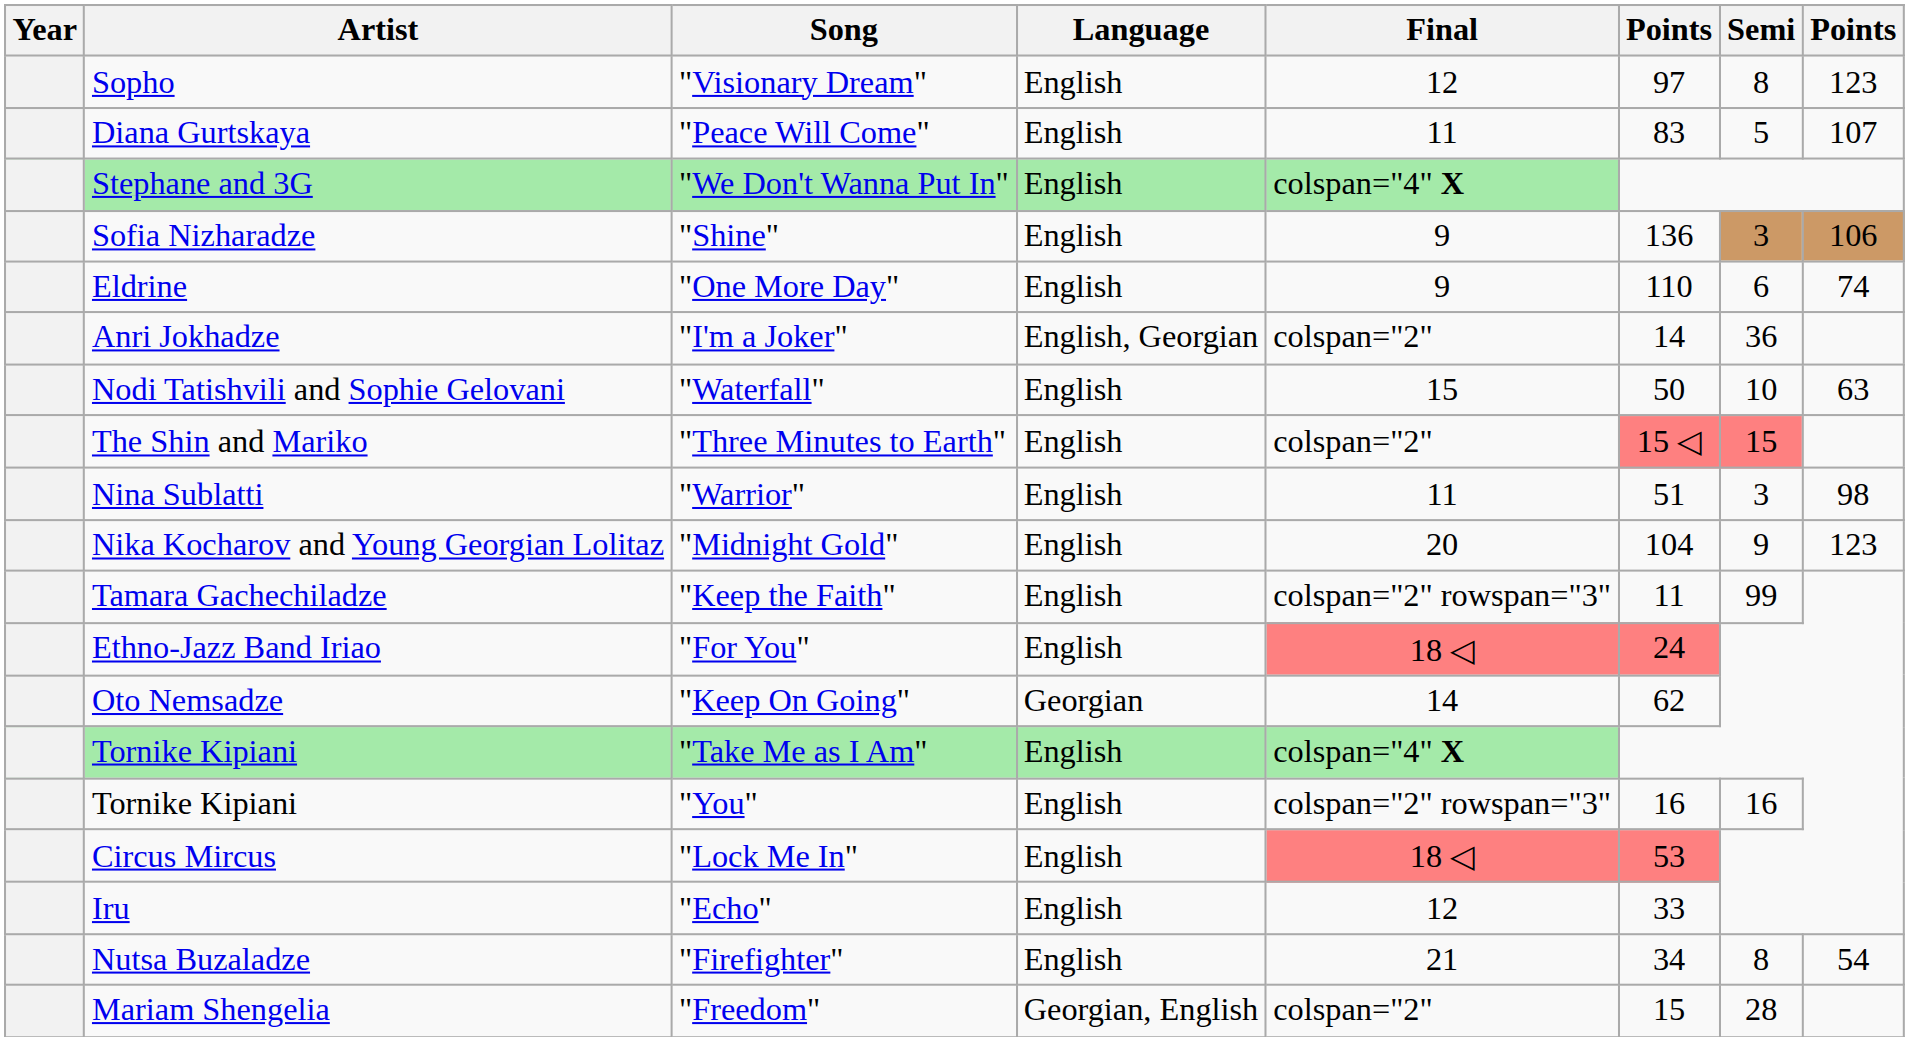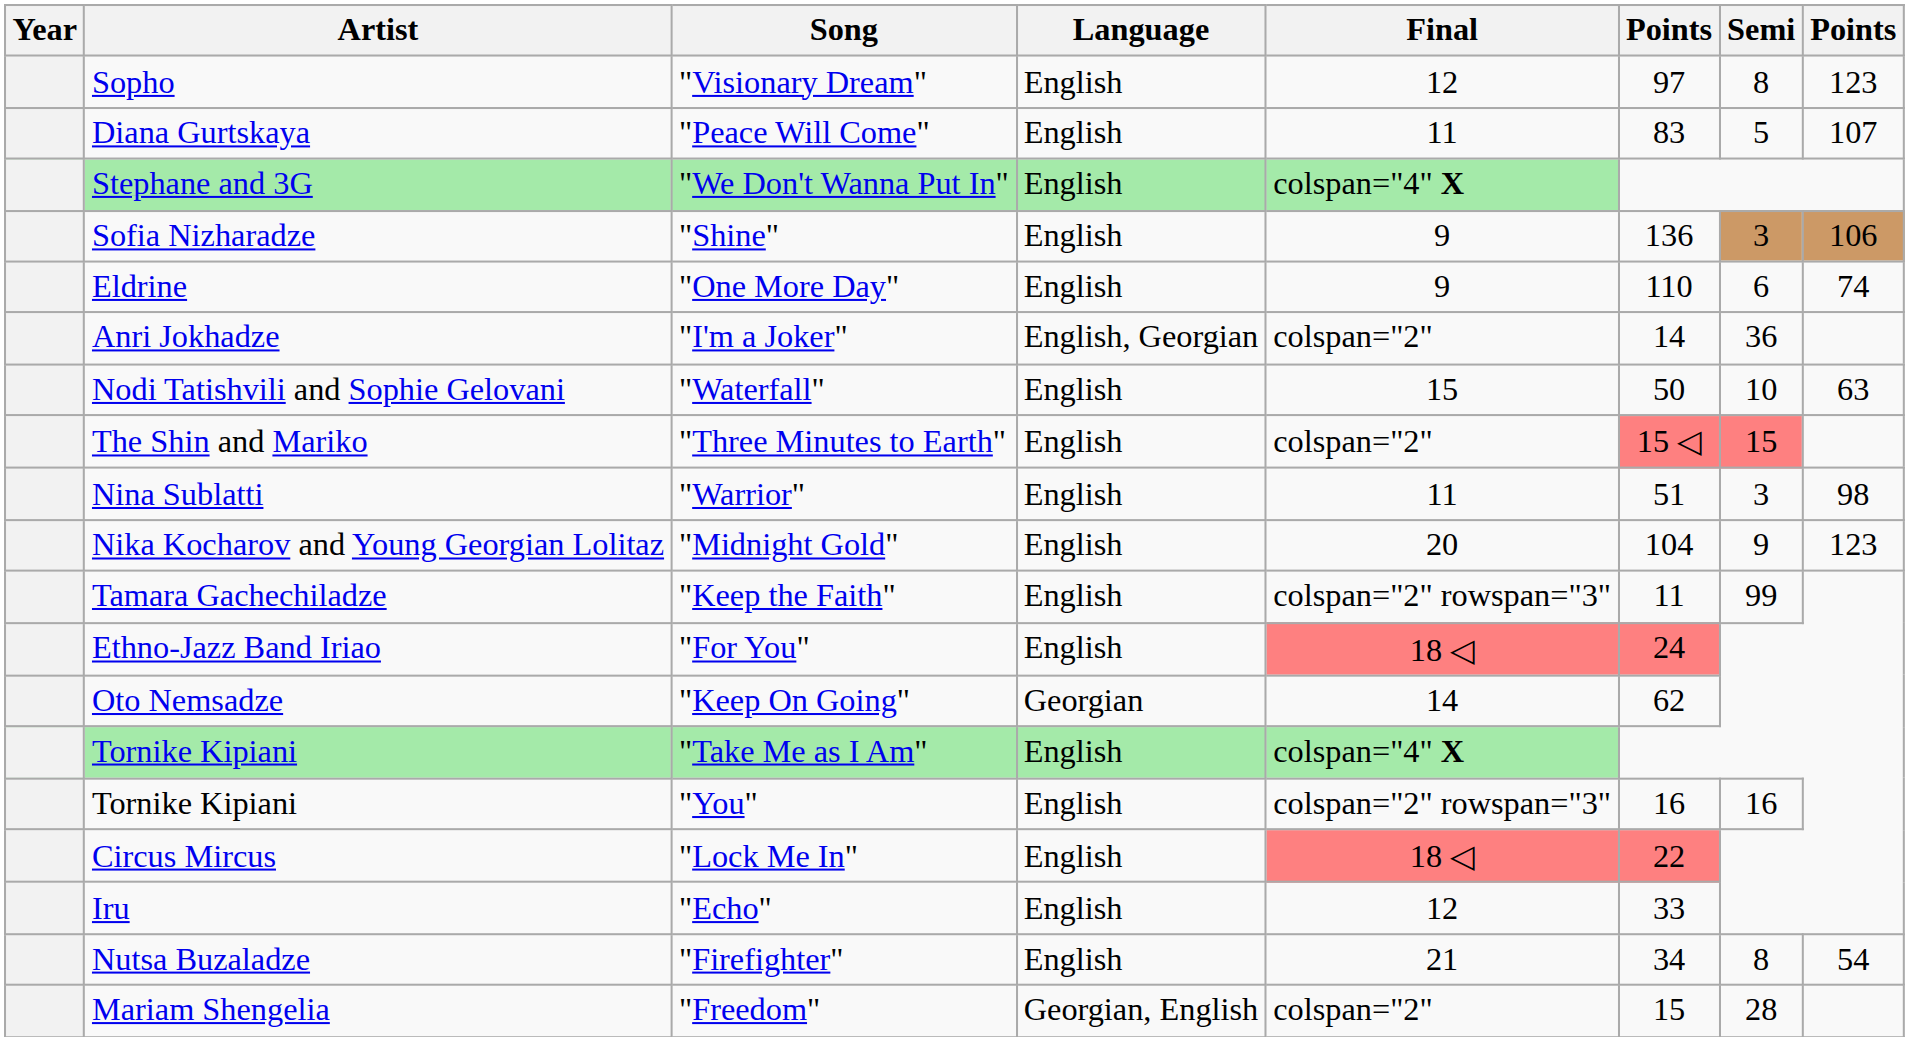(1669, 855) 53 -> (1669, 855) 22
